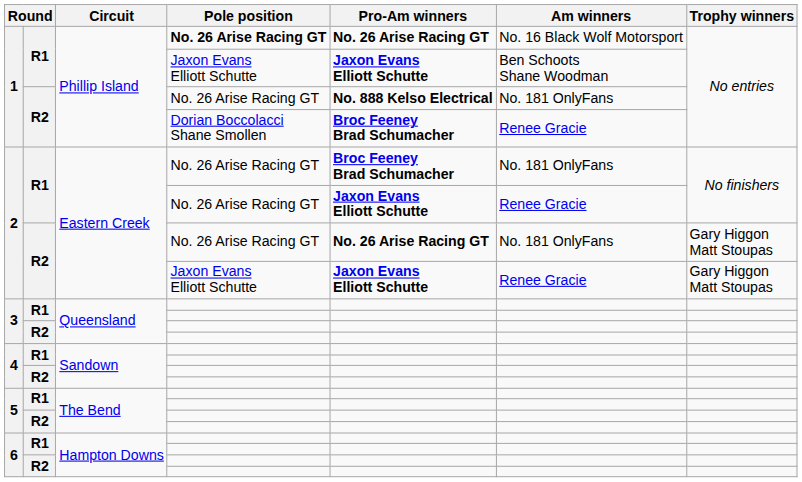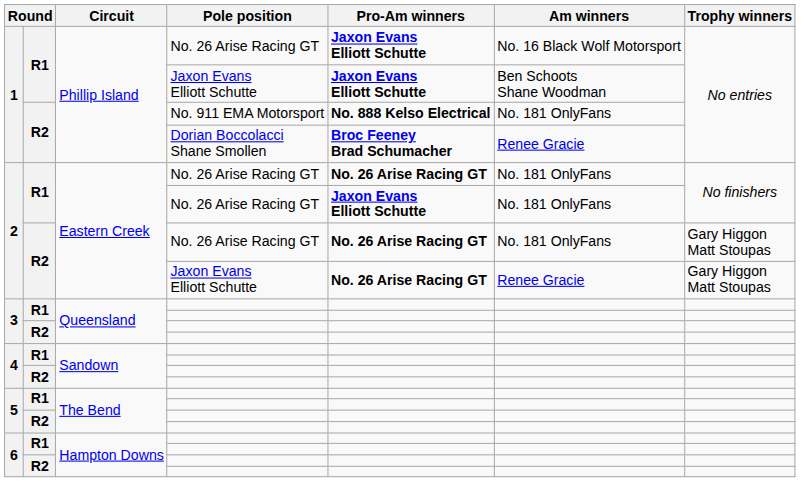(248, 38) bold -> (245, 45) normal
(411, 38) No. 26 Arise Racing GT -> (379, 45) Jaxon Evans Elliott Schutte
(245, 98) No. 26 Arise Racing GT -> (247, 113) No. 911 EMA Motorsport
(394, 166) Broc Feeney Brad Schumacher -> (409, 174) No. 26 Arise Racing GT
(543, 204) Renee Gracie -> (554, 204) No. 181 OnlyFans
(381, 279) Jaxon Evans Elliott Schutte -> (409, 279) No. 26 Arise Racing GT
